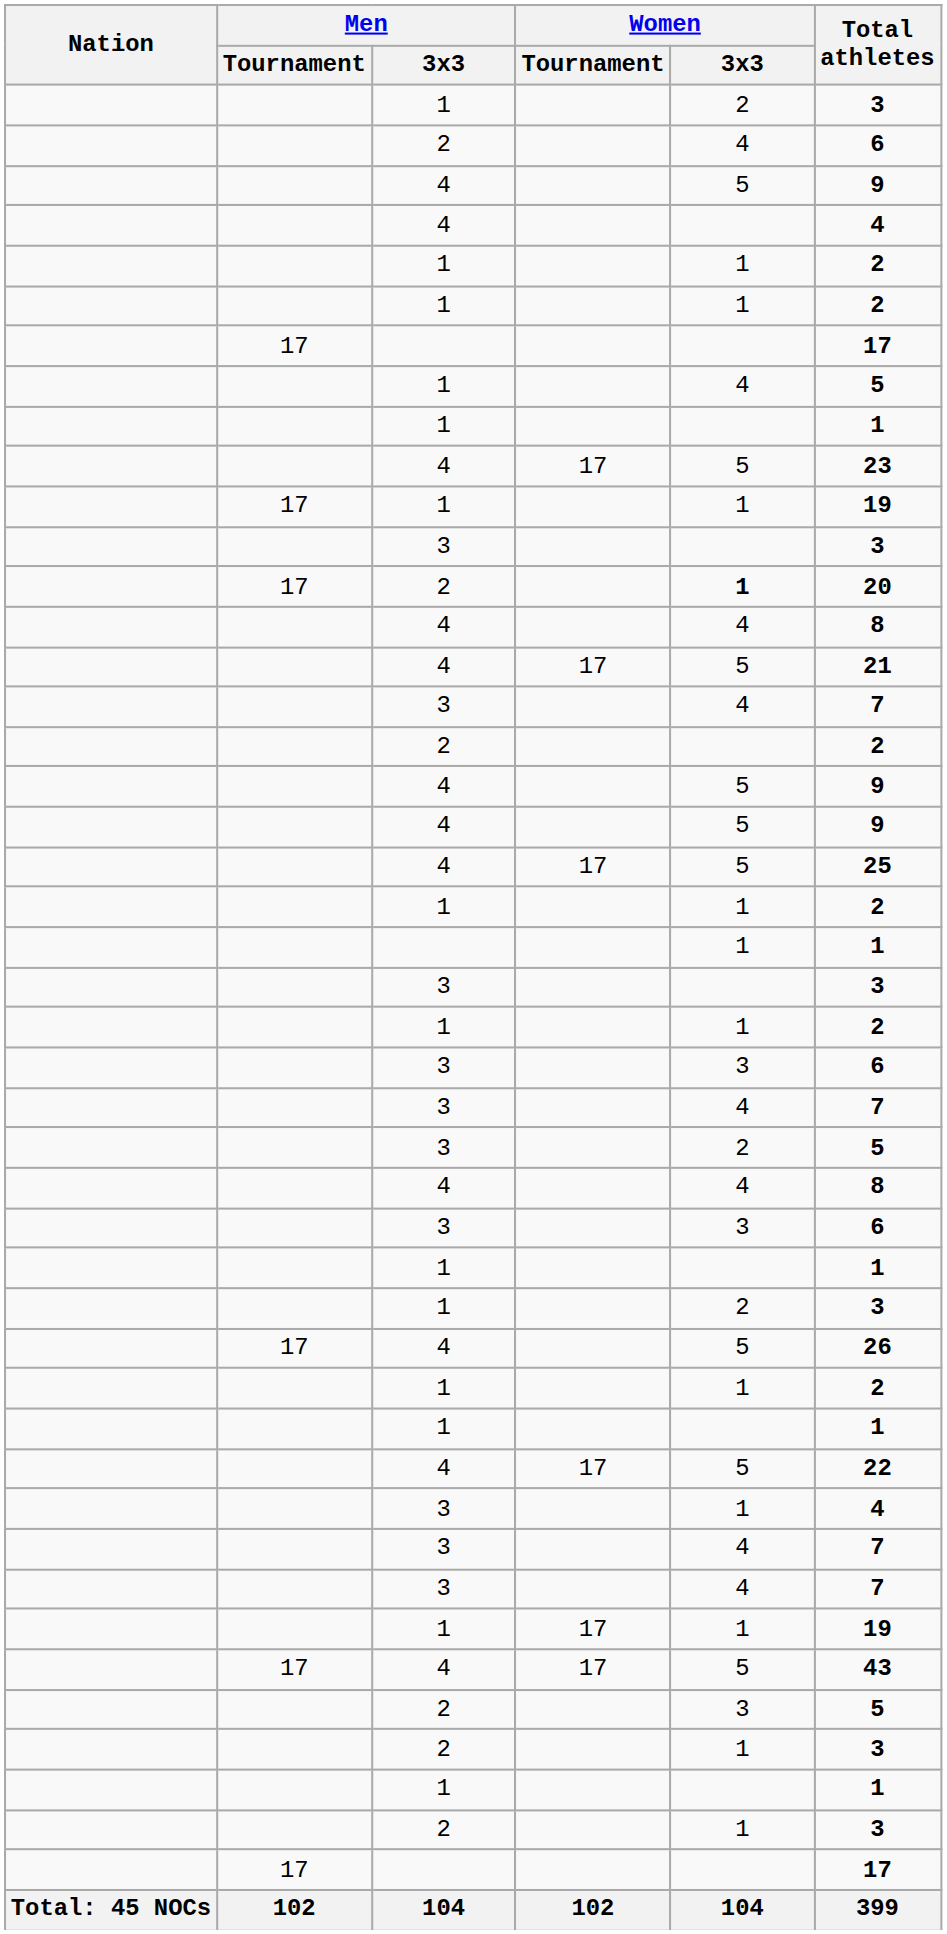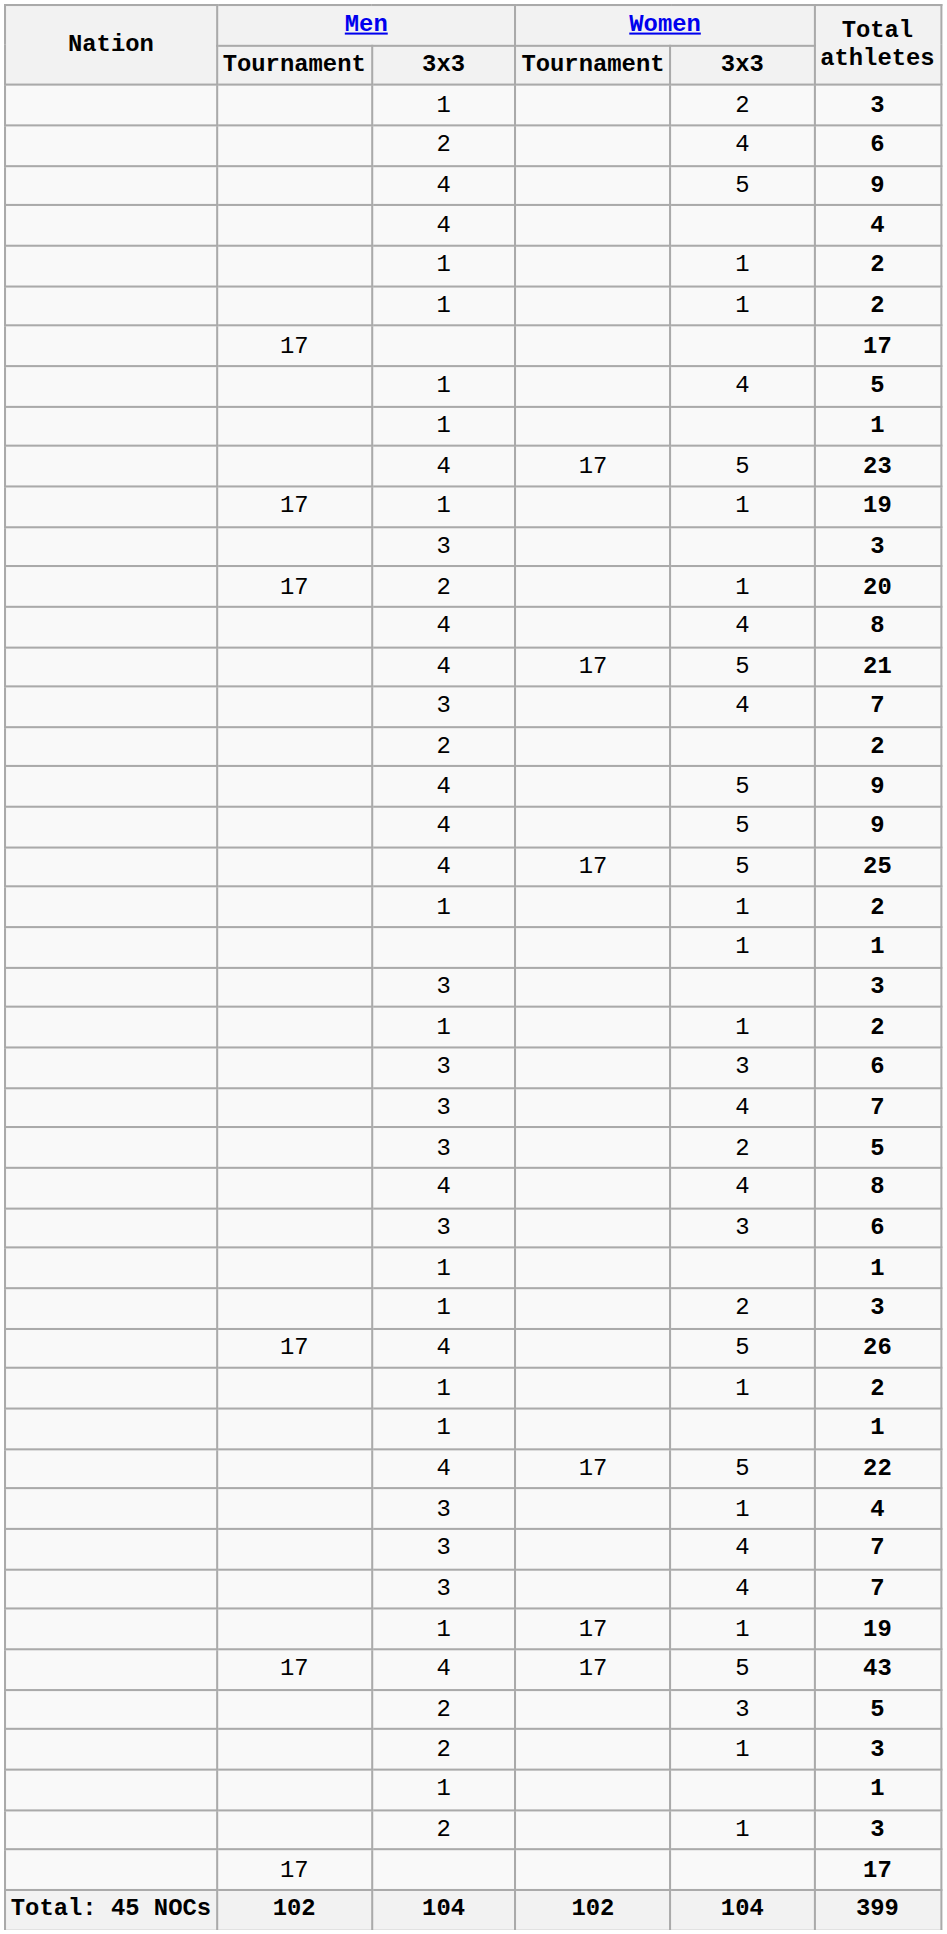(742, 586) bold -> (742, 586) normal
